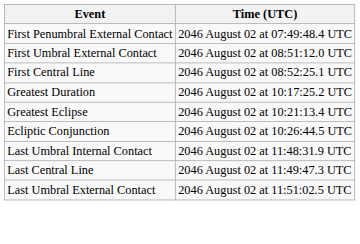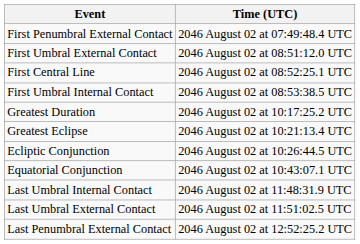+ row: (80, 92)
+ row: (65, 170)
- row: (50, 170)
+ row: (89, 229)
